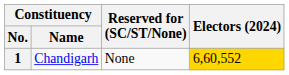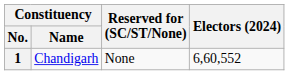(217, 59) gold background -> (217, 59) no background
